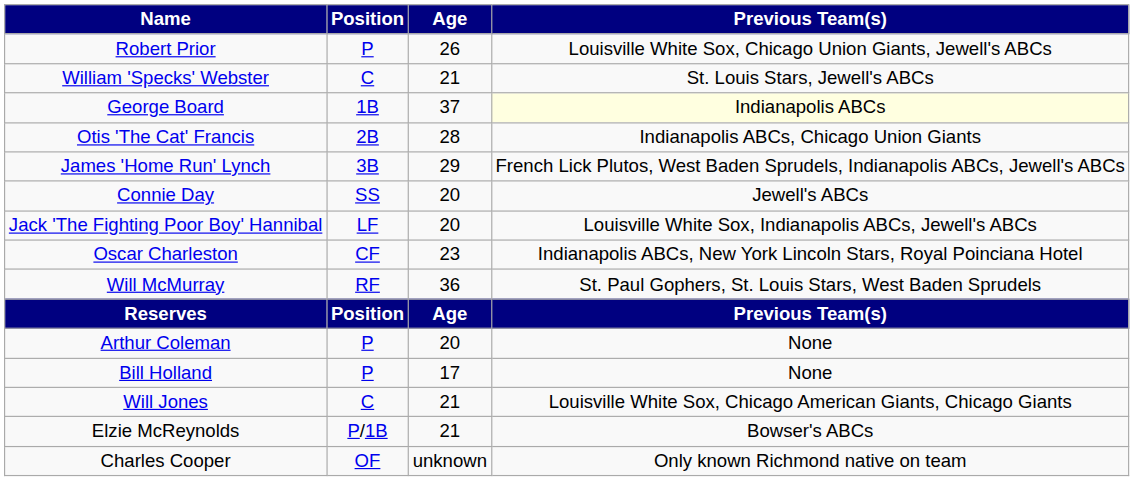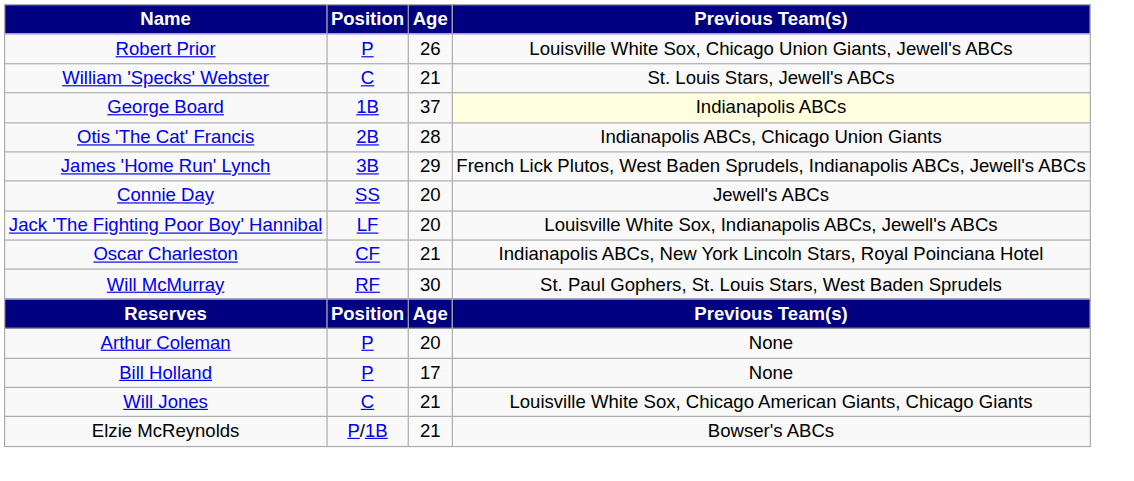(450, 254) 23 -> (430, 254) 21
(450, 284) 36 -> (430, 284) 30
- row: (166, 460)
